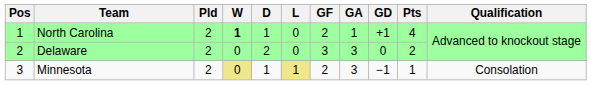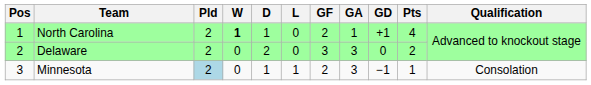(208, 70) no background -> (208, 70) lightblue background
(237, 70) khaki background -> (237, 70) no background
(296, 70) khaki background -> (296, 70) no background
